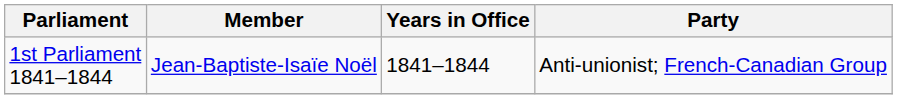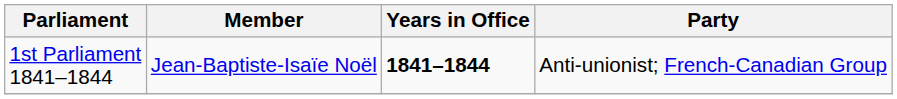(438, 65) normal -> (438, 65) bold
